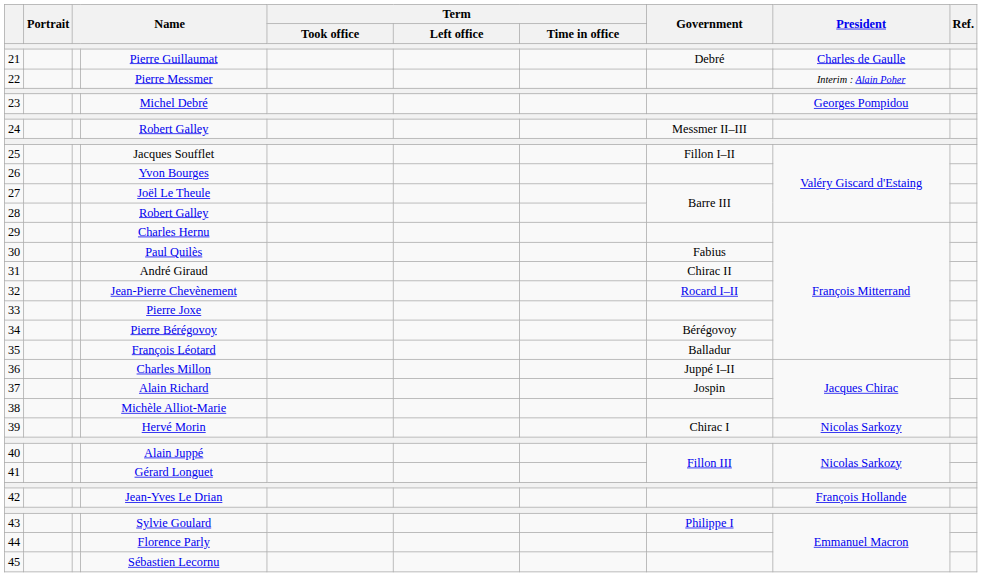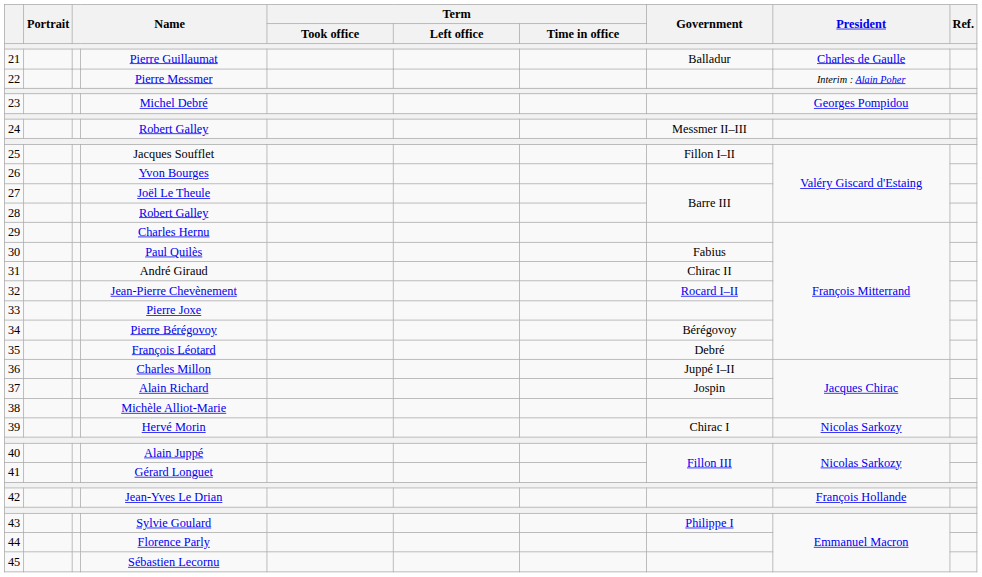(709, 59) Debré -> (709, 59) Balladur
(709, 349) Balladur -> (709, 349) Debré
